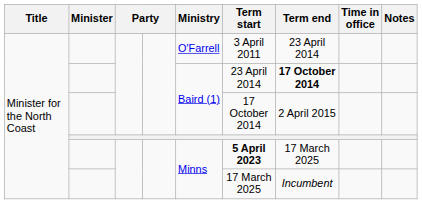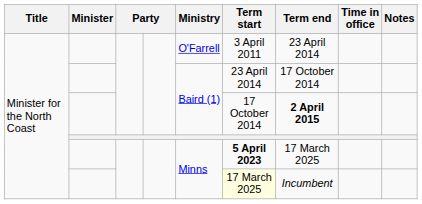(307, 78) bold -> (307, 78) normal
(307, 113) normal -> (307, 113) bold
(249, 183) no background -> (249, 183) lightyellow background
